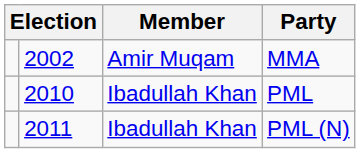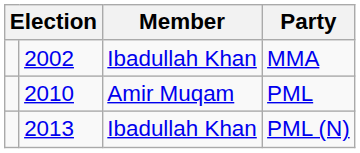(171, 57) Amir Muqam -> (182, 57) Ibadullah Khan
(182, 93) Ibadullah Khan -> (171, 93) Amir Muqam
(48, 128) 2011 -> (49, 128) 2013
